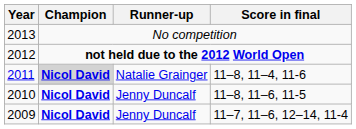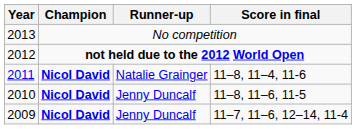(76, 75) lightgrey background -> (76, 75) no background
